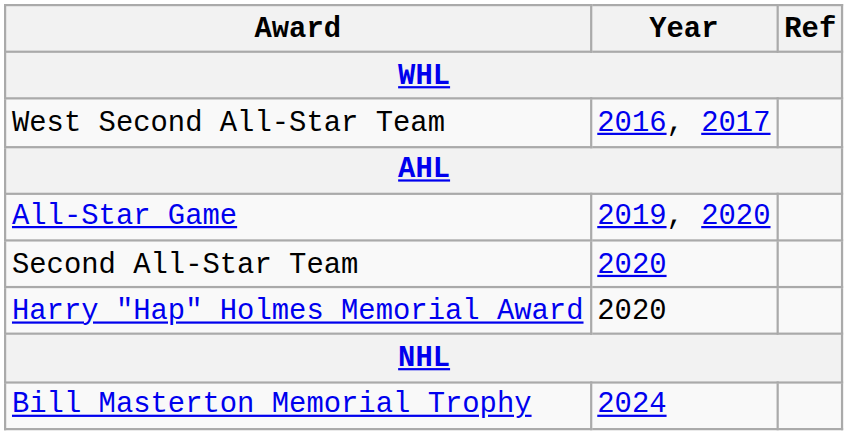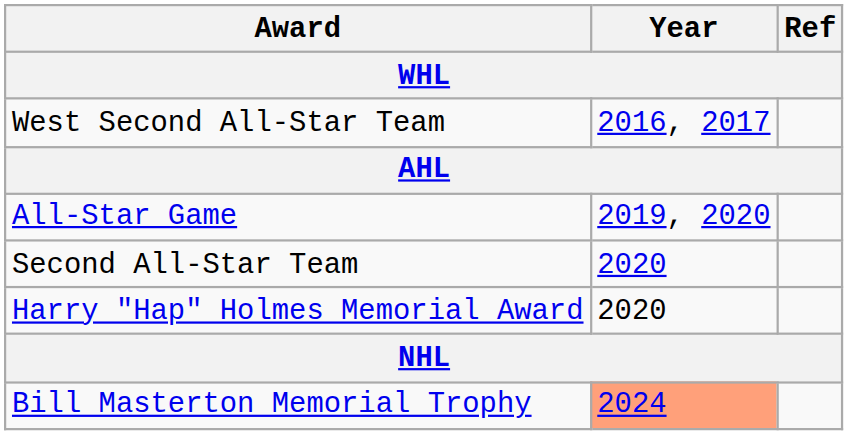(632, 405) no background -> (632, 405) lightsalmon background
